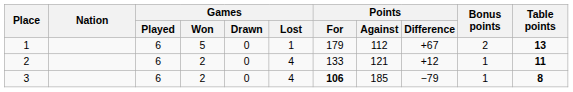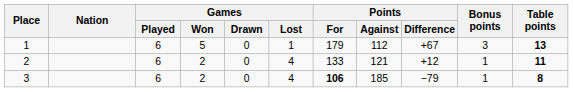(485, 45) 2 -> (485, 45) 3
